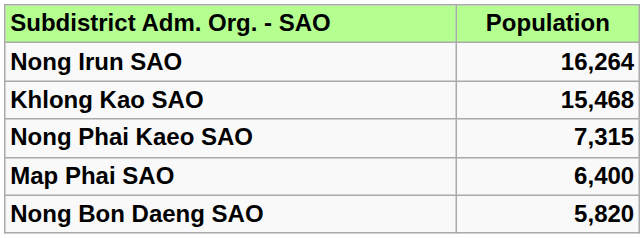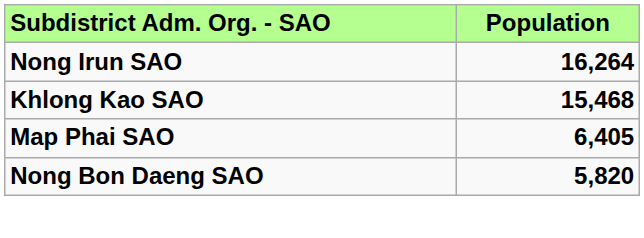- row: (132, 137)
(604, 175) 6,400 -> (604, 137) 6,405
